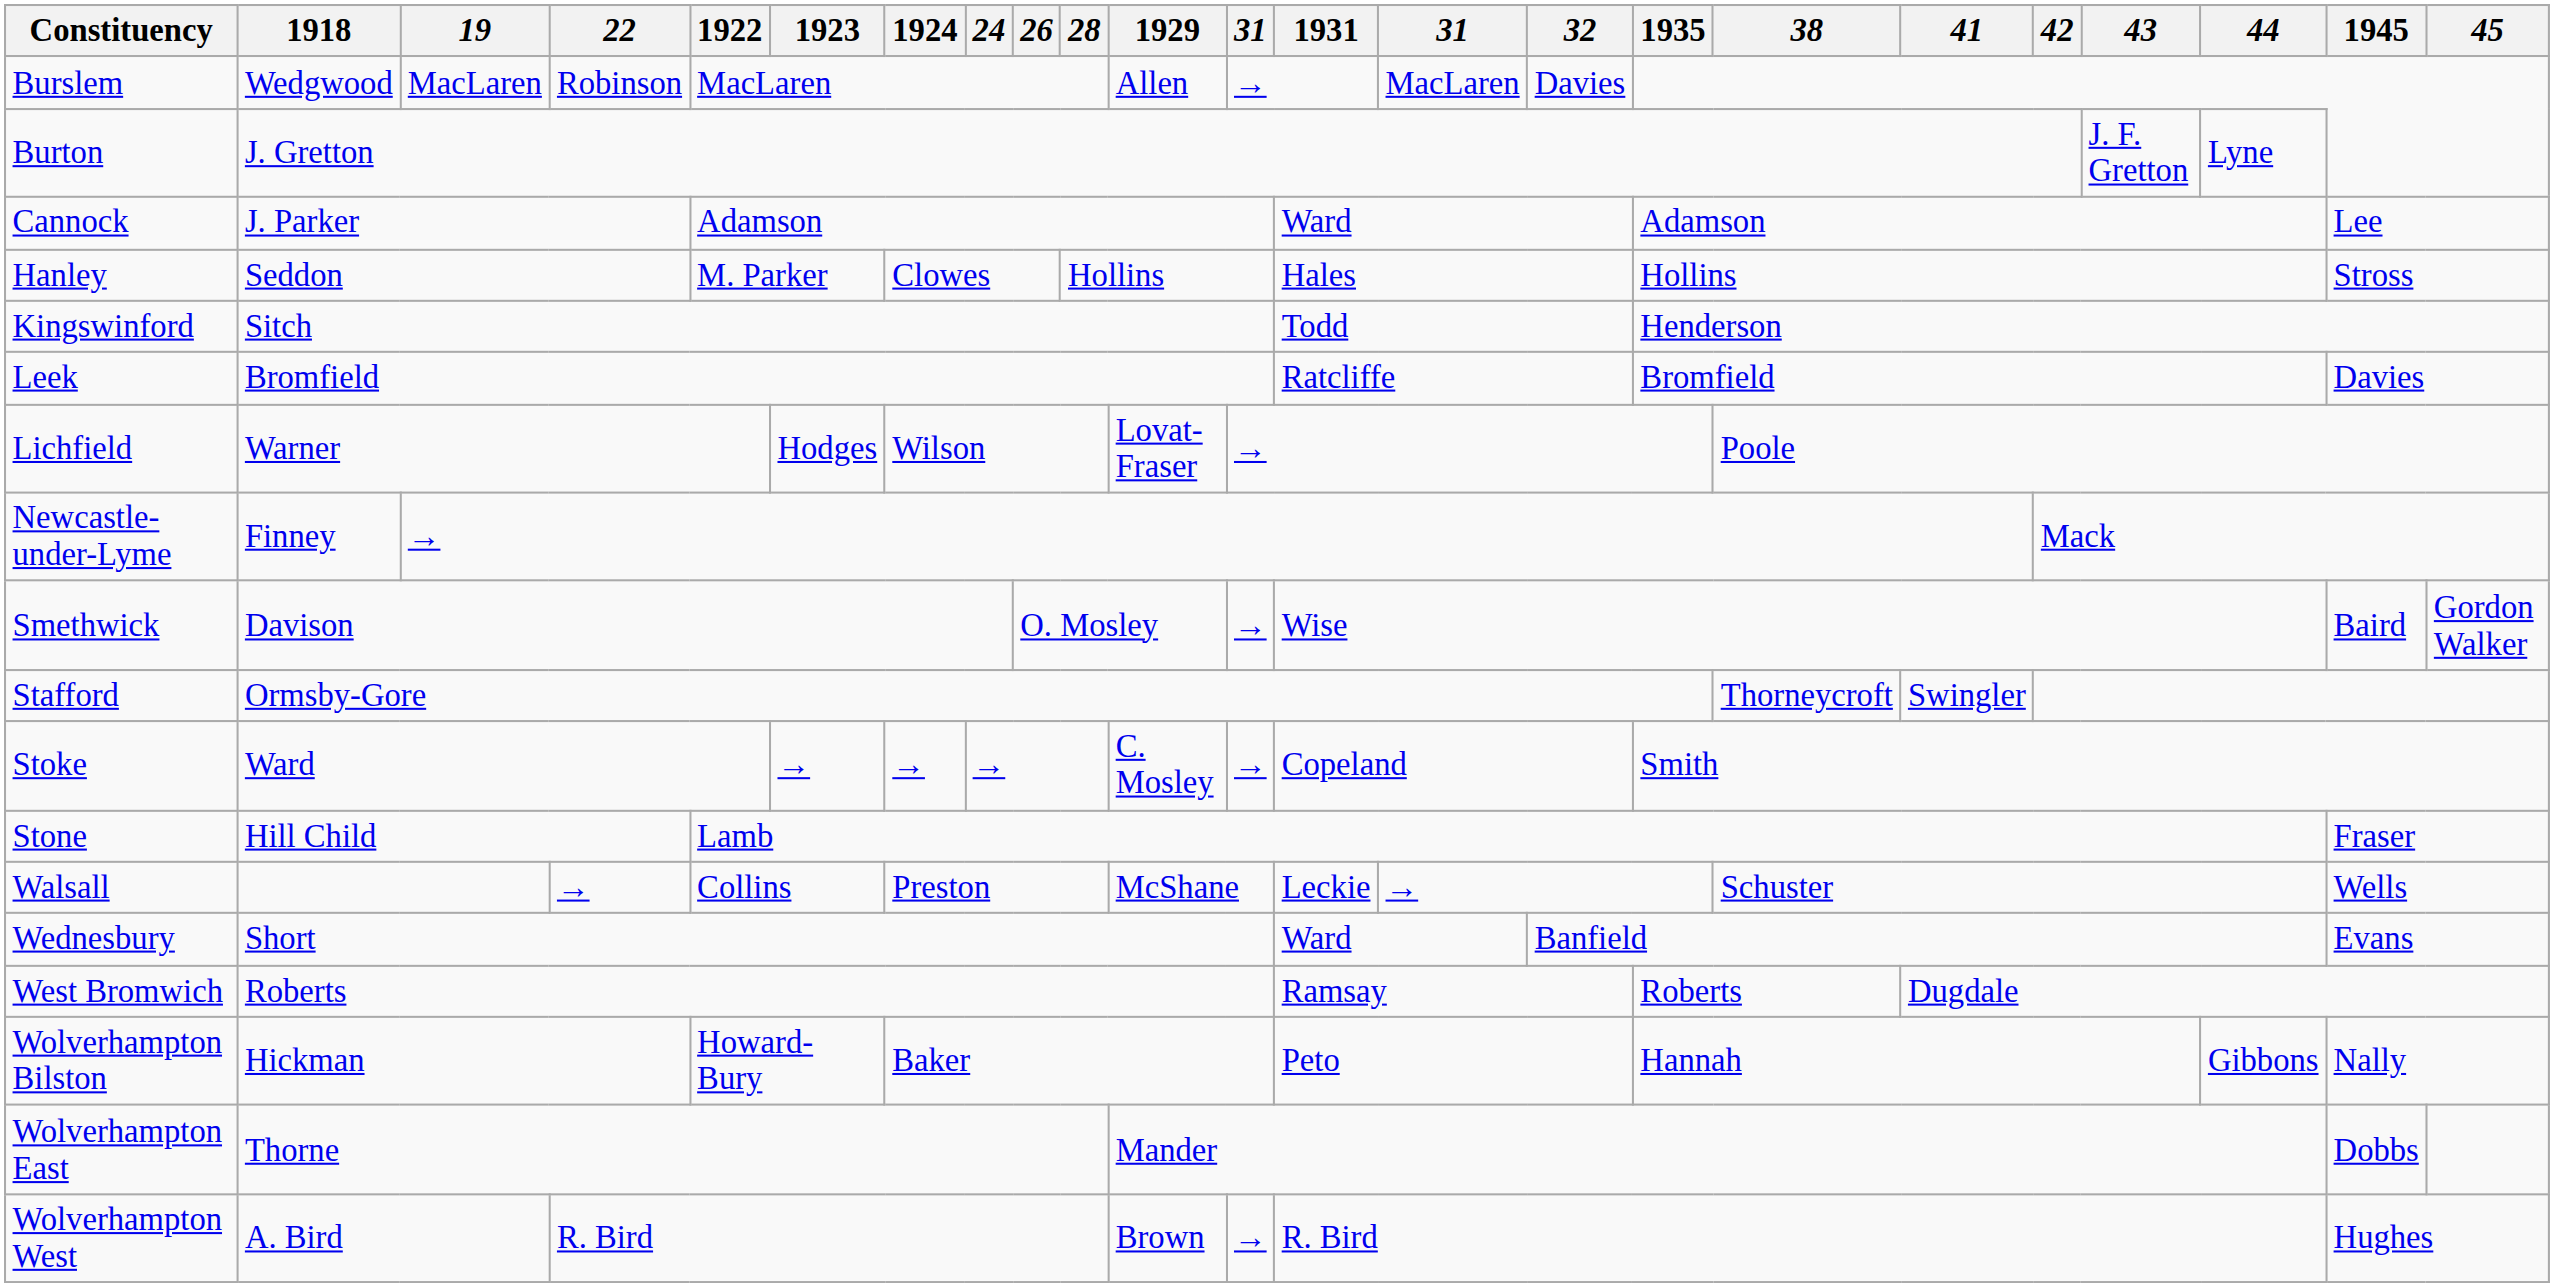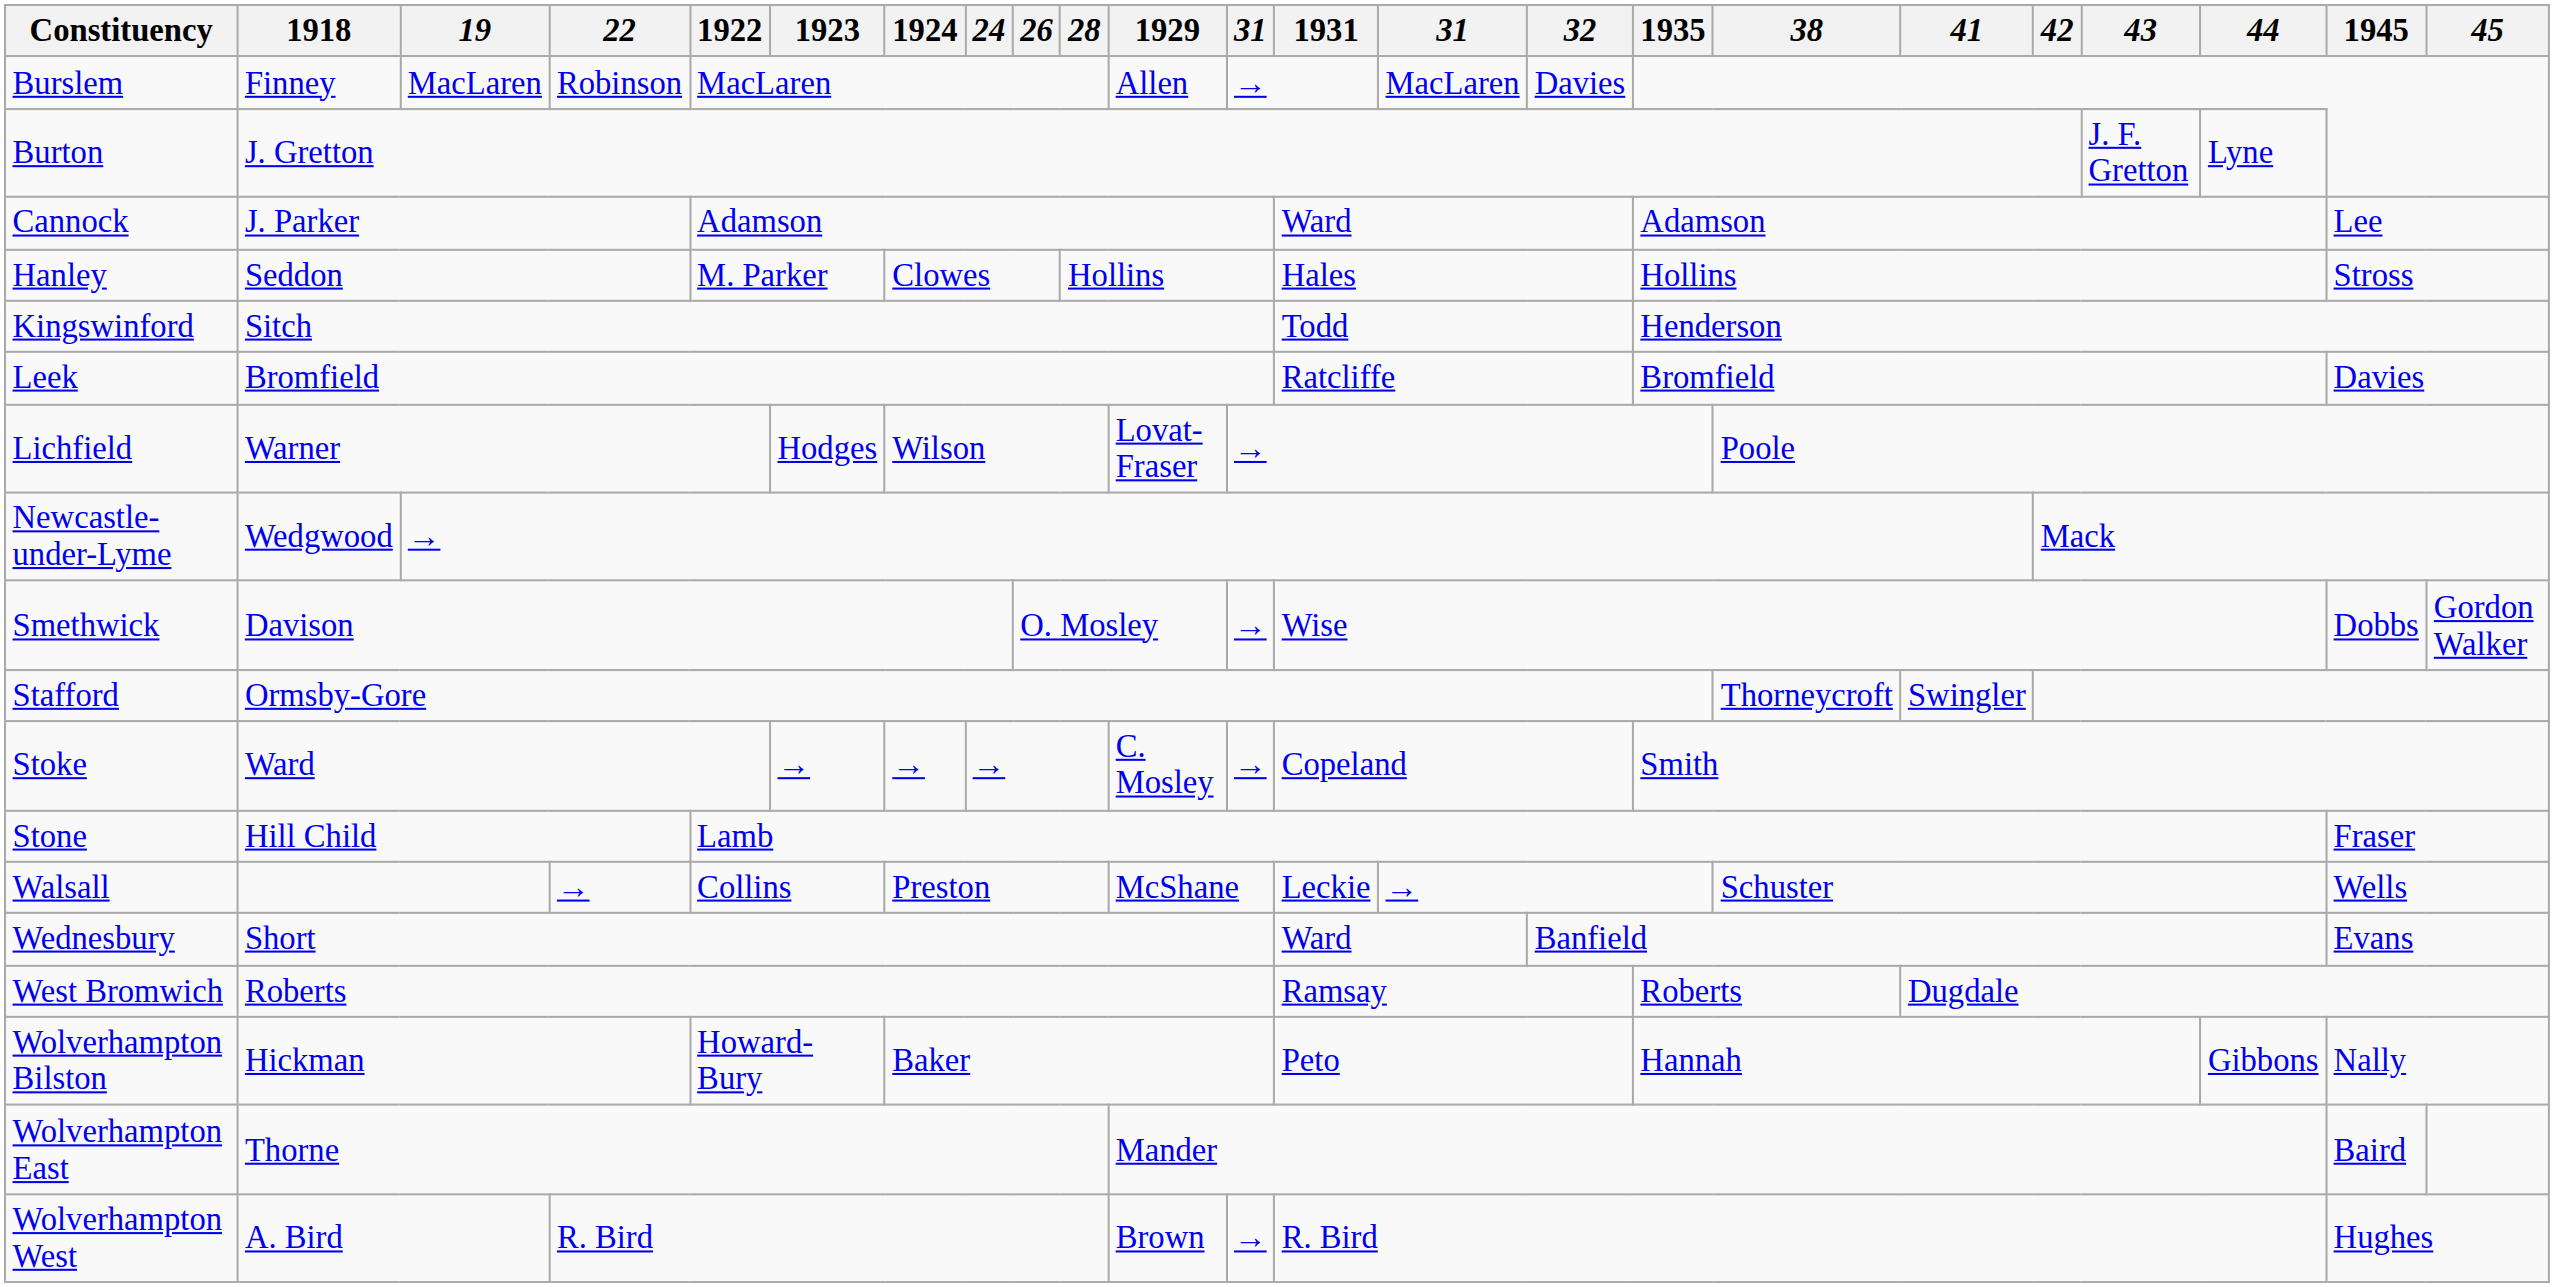(319, 82) Wedgwood -> (290, 82) Finney
(290, 536) Finney -> (319, 536) Wedgwood
(2370, 624) Baird -> (2376, 624) Dobbs
(2376, 1149) Dobbs -> (2370, 1149) Baird
